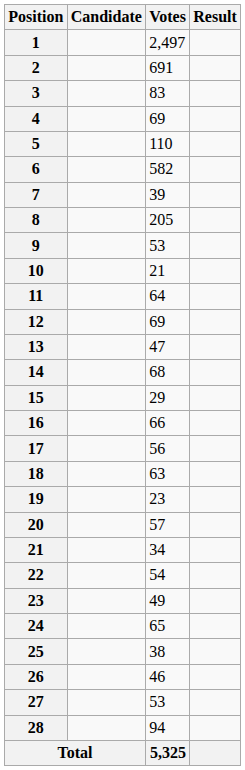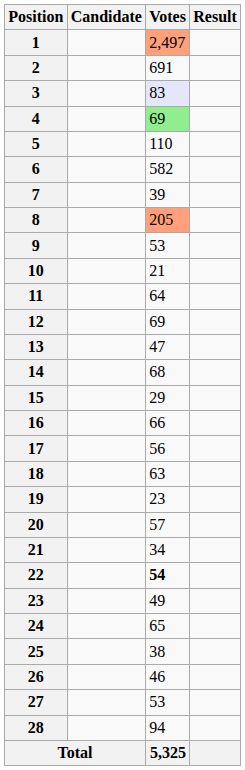(167, 42) no background -> (167, 42) lightsalmon background
(157, 93) no background -> (157, 93) lavender background
(157, 118) no background -> (157, 118) lightgreen background
(161, 220) no background -> (161, 220) lightsalmon background
(157, 575) normal -> (157, 575) bold
